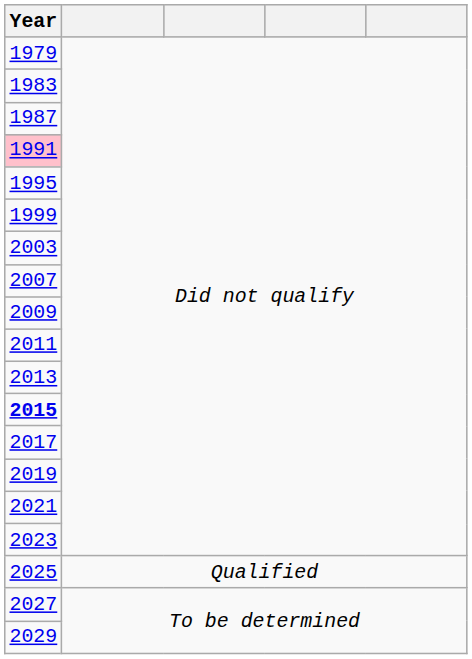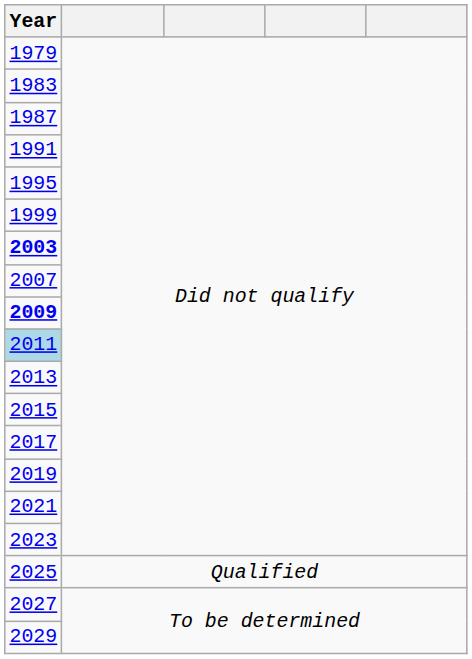(33, 151) pink background -> (33, 151) no background
(33, 248) normal -> (33, 248) bold
(33, 313) normal -> (33, 313) bold
(33, 345) no background -> (33, 345) lightblue background
(33, 410) bold -> (33, 410) normal
